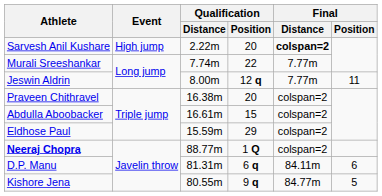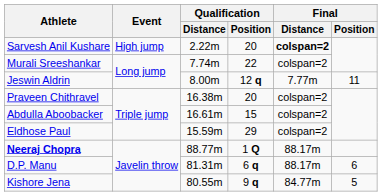(303, 64) 7.77m -> (303, 64) colspan=2
(303, 149) colspan=2 -> (303, 149) 88.17m
(303, 166) 84.11m -> (303, 166) 88.17m
